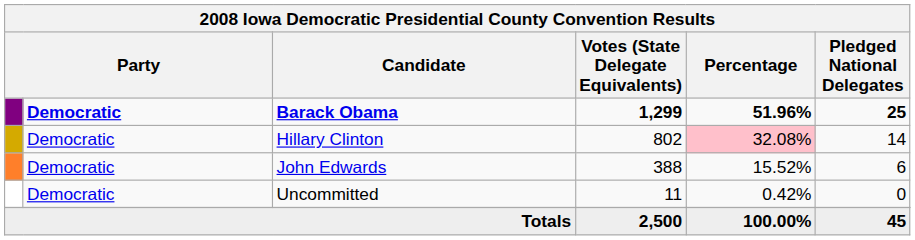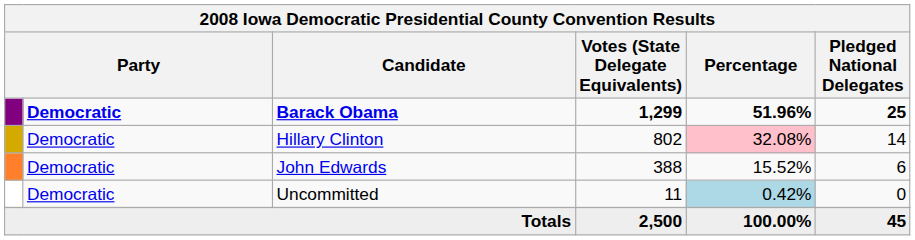(787, 194) no background -> (787, 194) lightblue background
